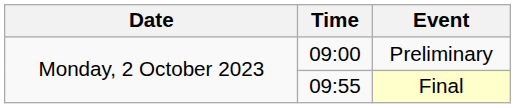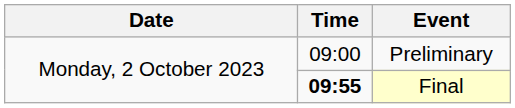(335, 86) normal -> (335, 86) bold
